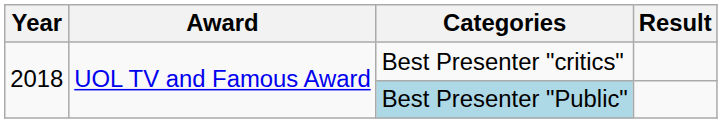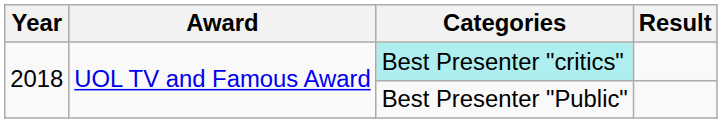(503, 61) no background -> (503, 61) paleturquoise background
(505, 99) lightblue background -> (505, 99) no background
